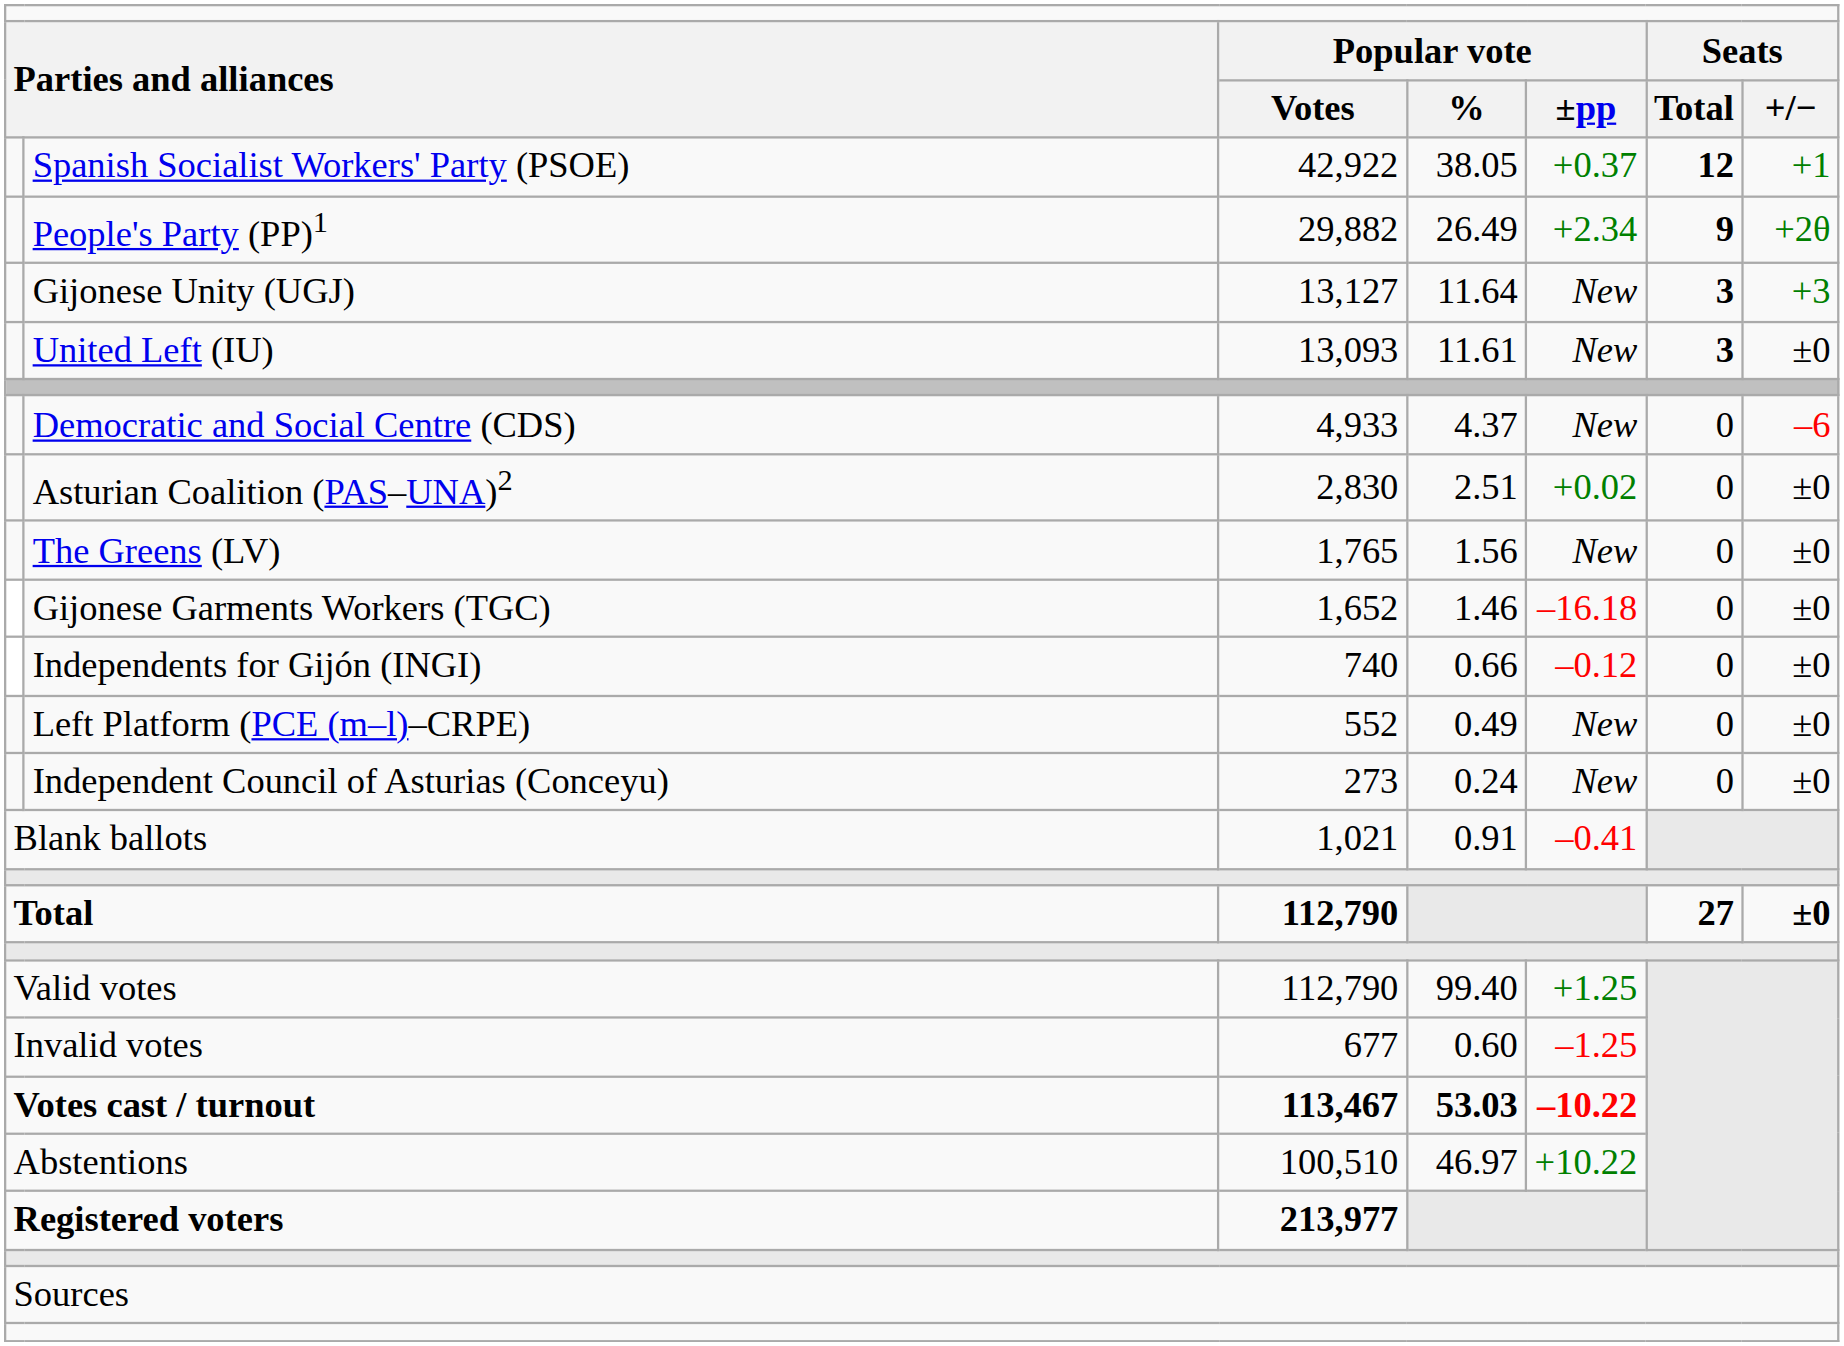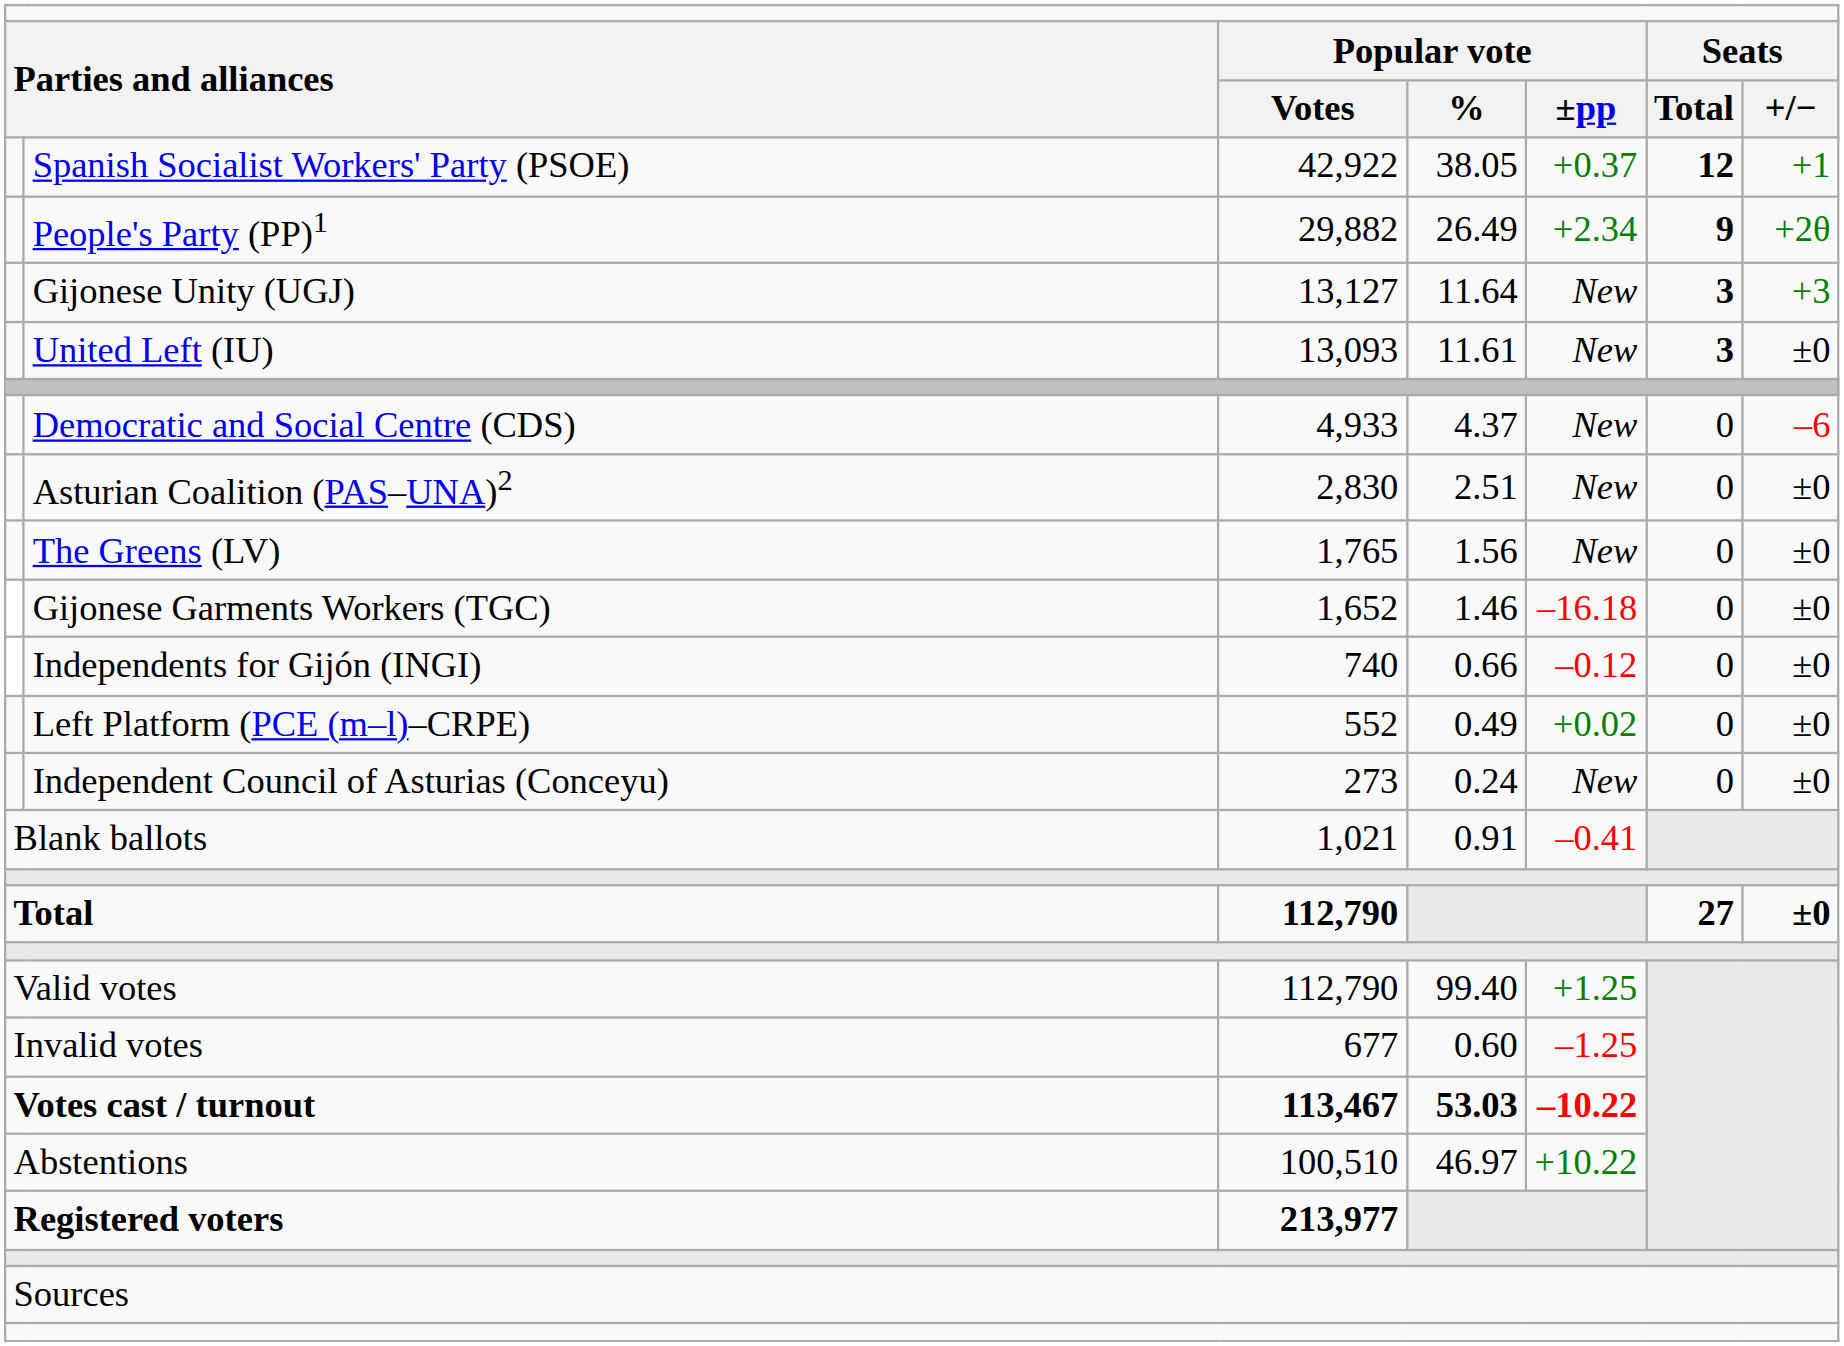(1595, 486) +0.02 -> (1605, 486) New
(1605, 723) New -> (1595, 723) +0.02
